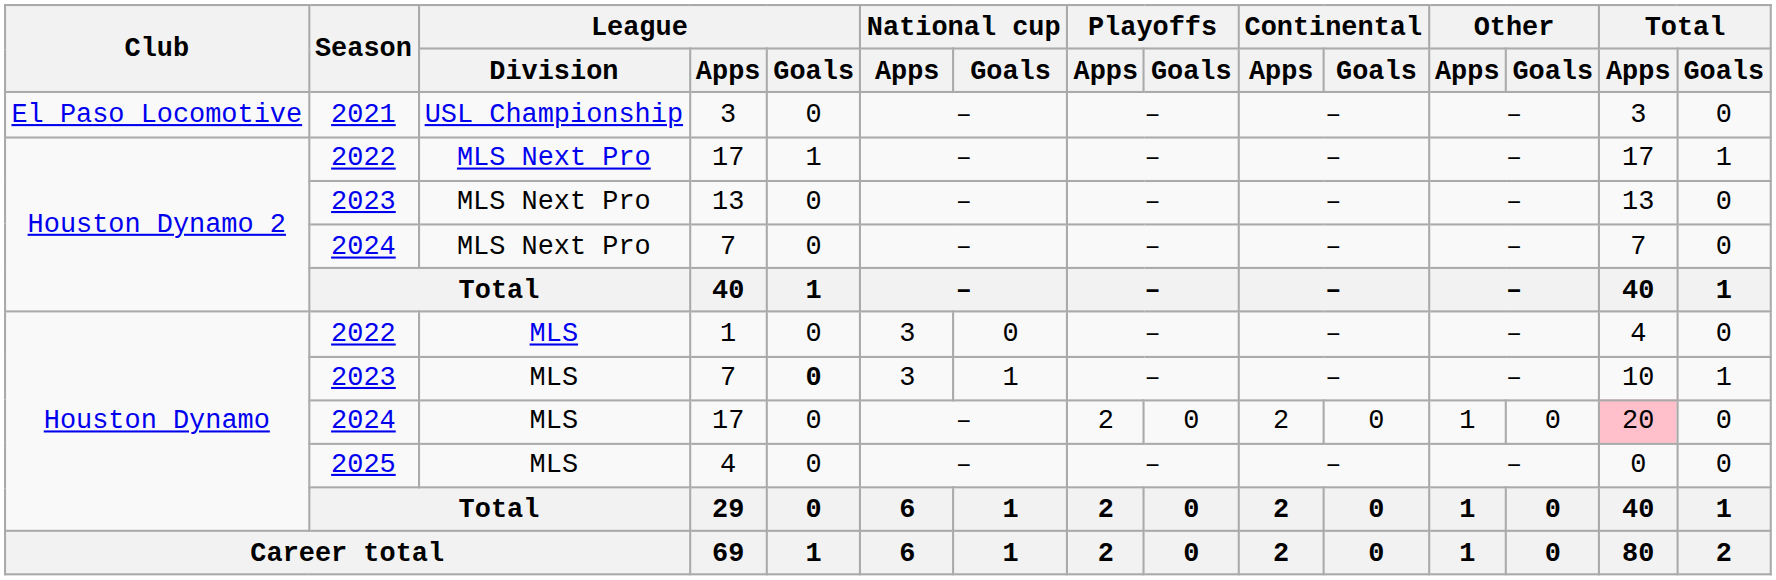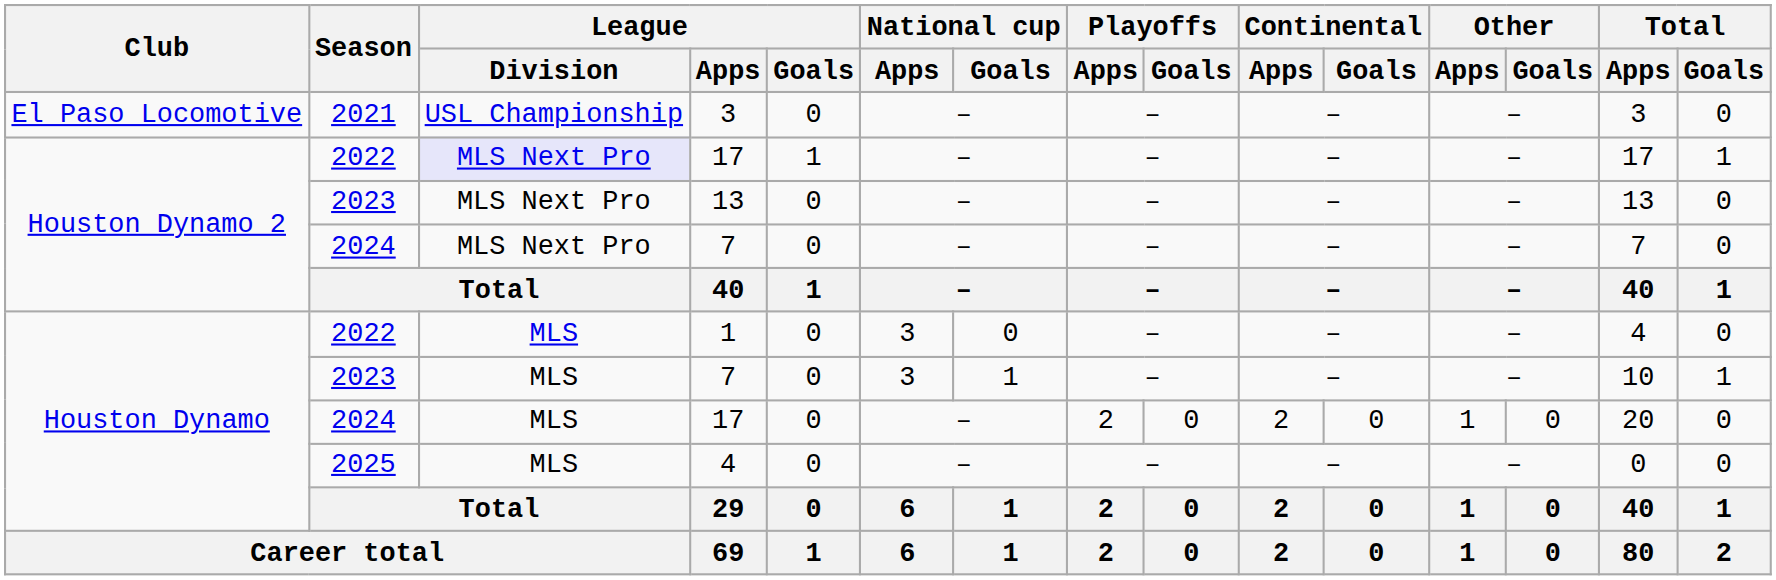(554, 159) no background -> (554, 159) lavender background
(814, 378) bold -> (814, 378) normal
(1638, 422) pink background -> (1638, 422) no background
